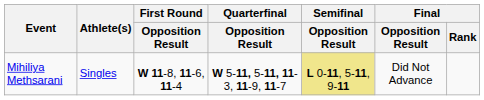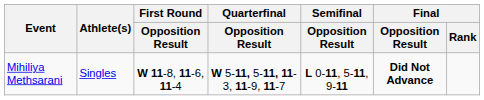(338, 80) khaki background -> (337, 80) no background
(411, 74) normal -> (410, 74) bold
